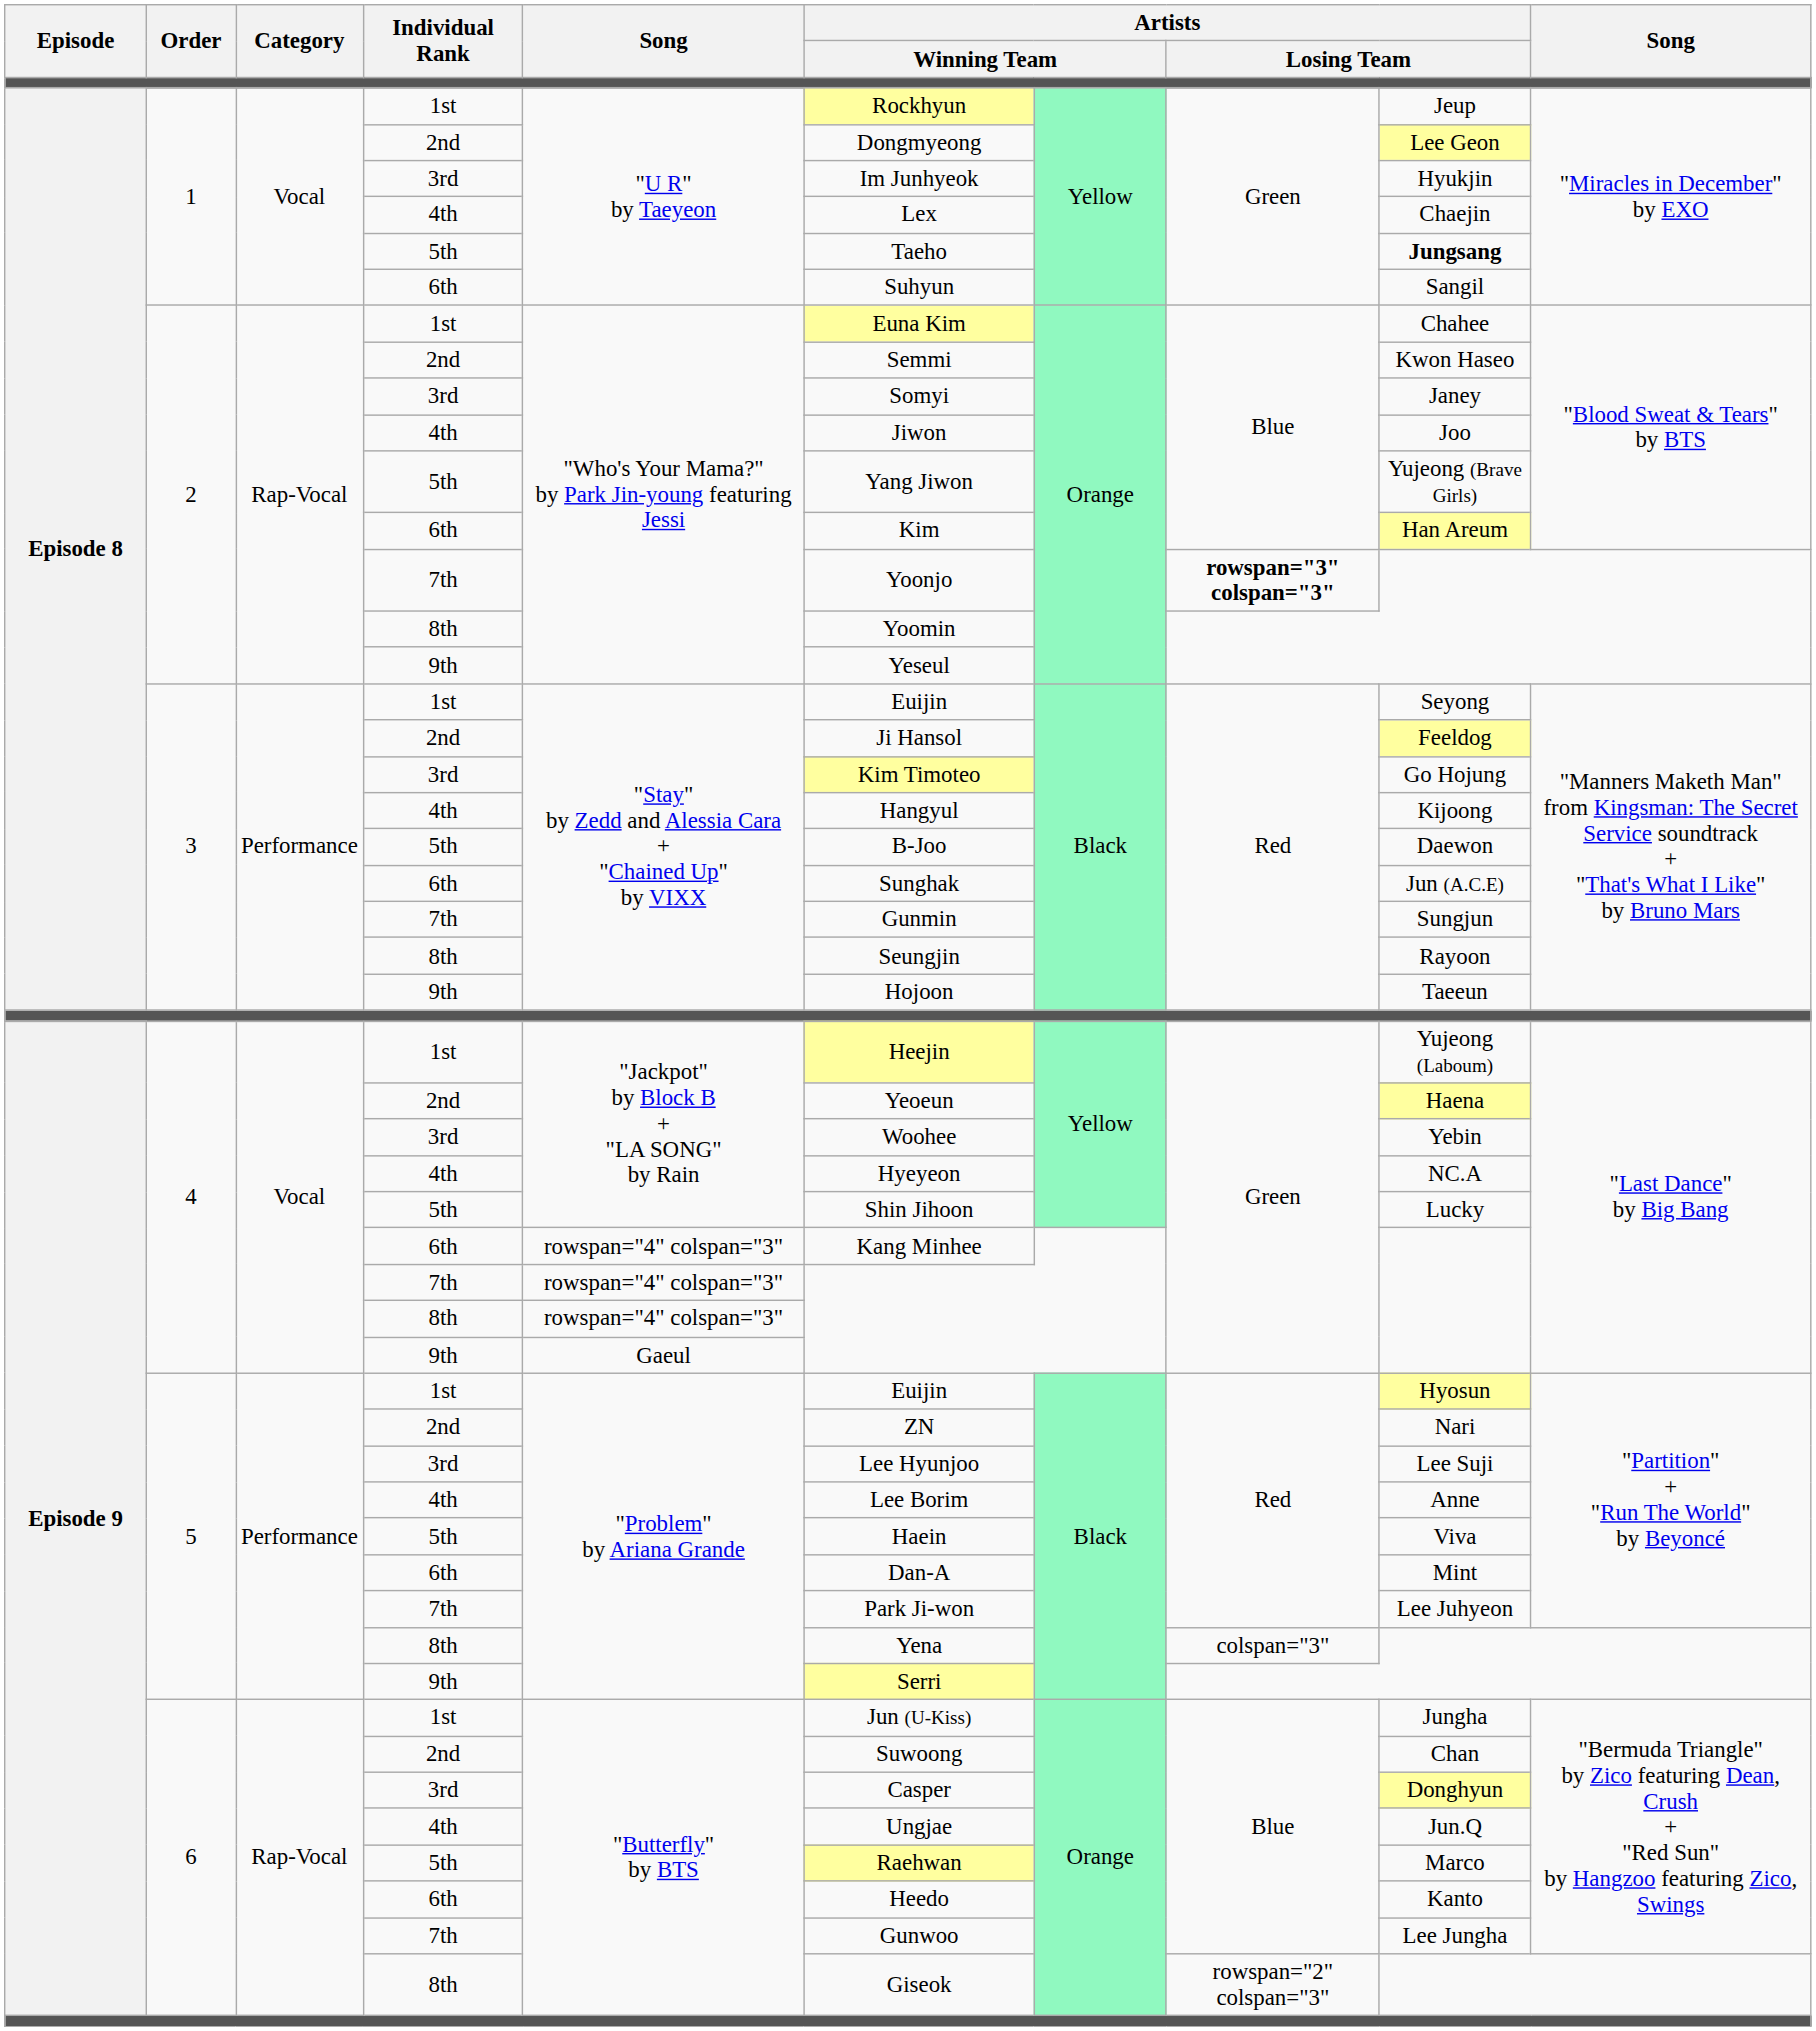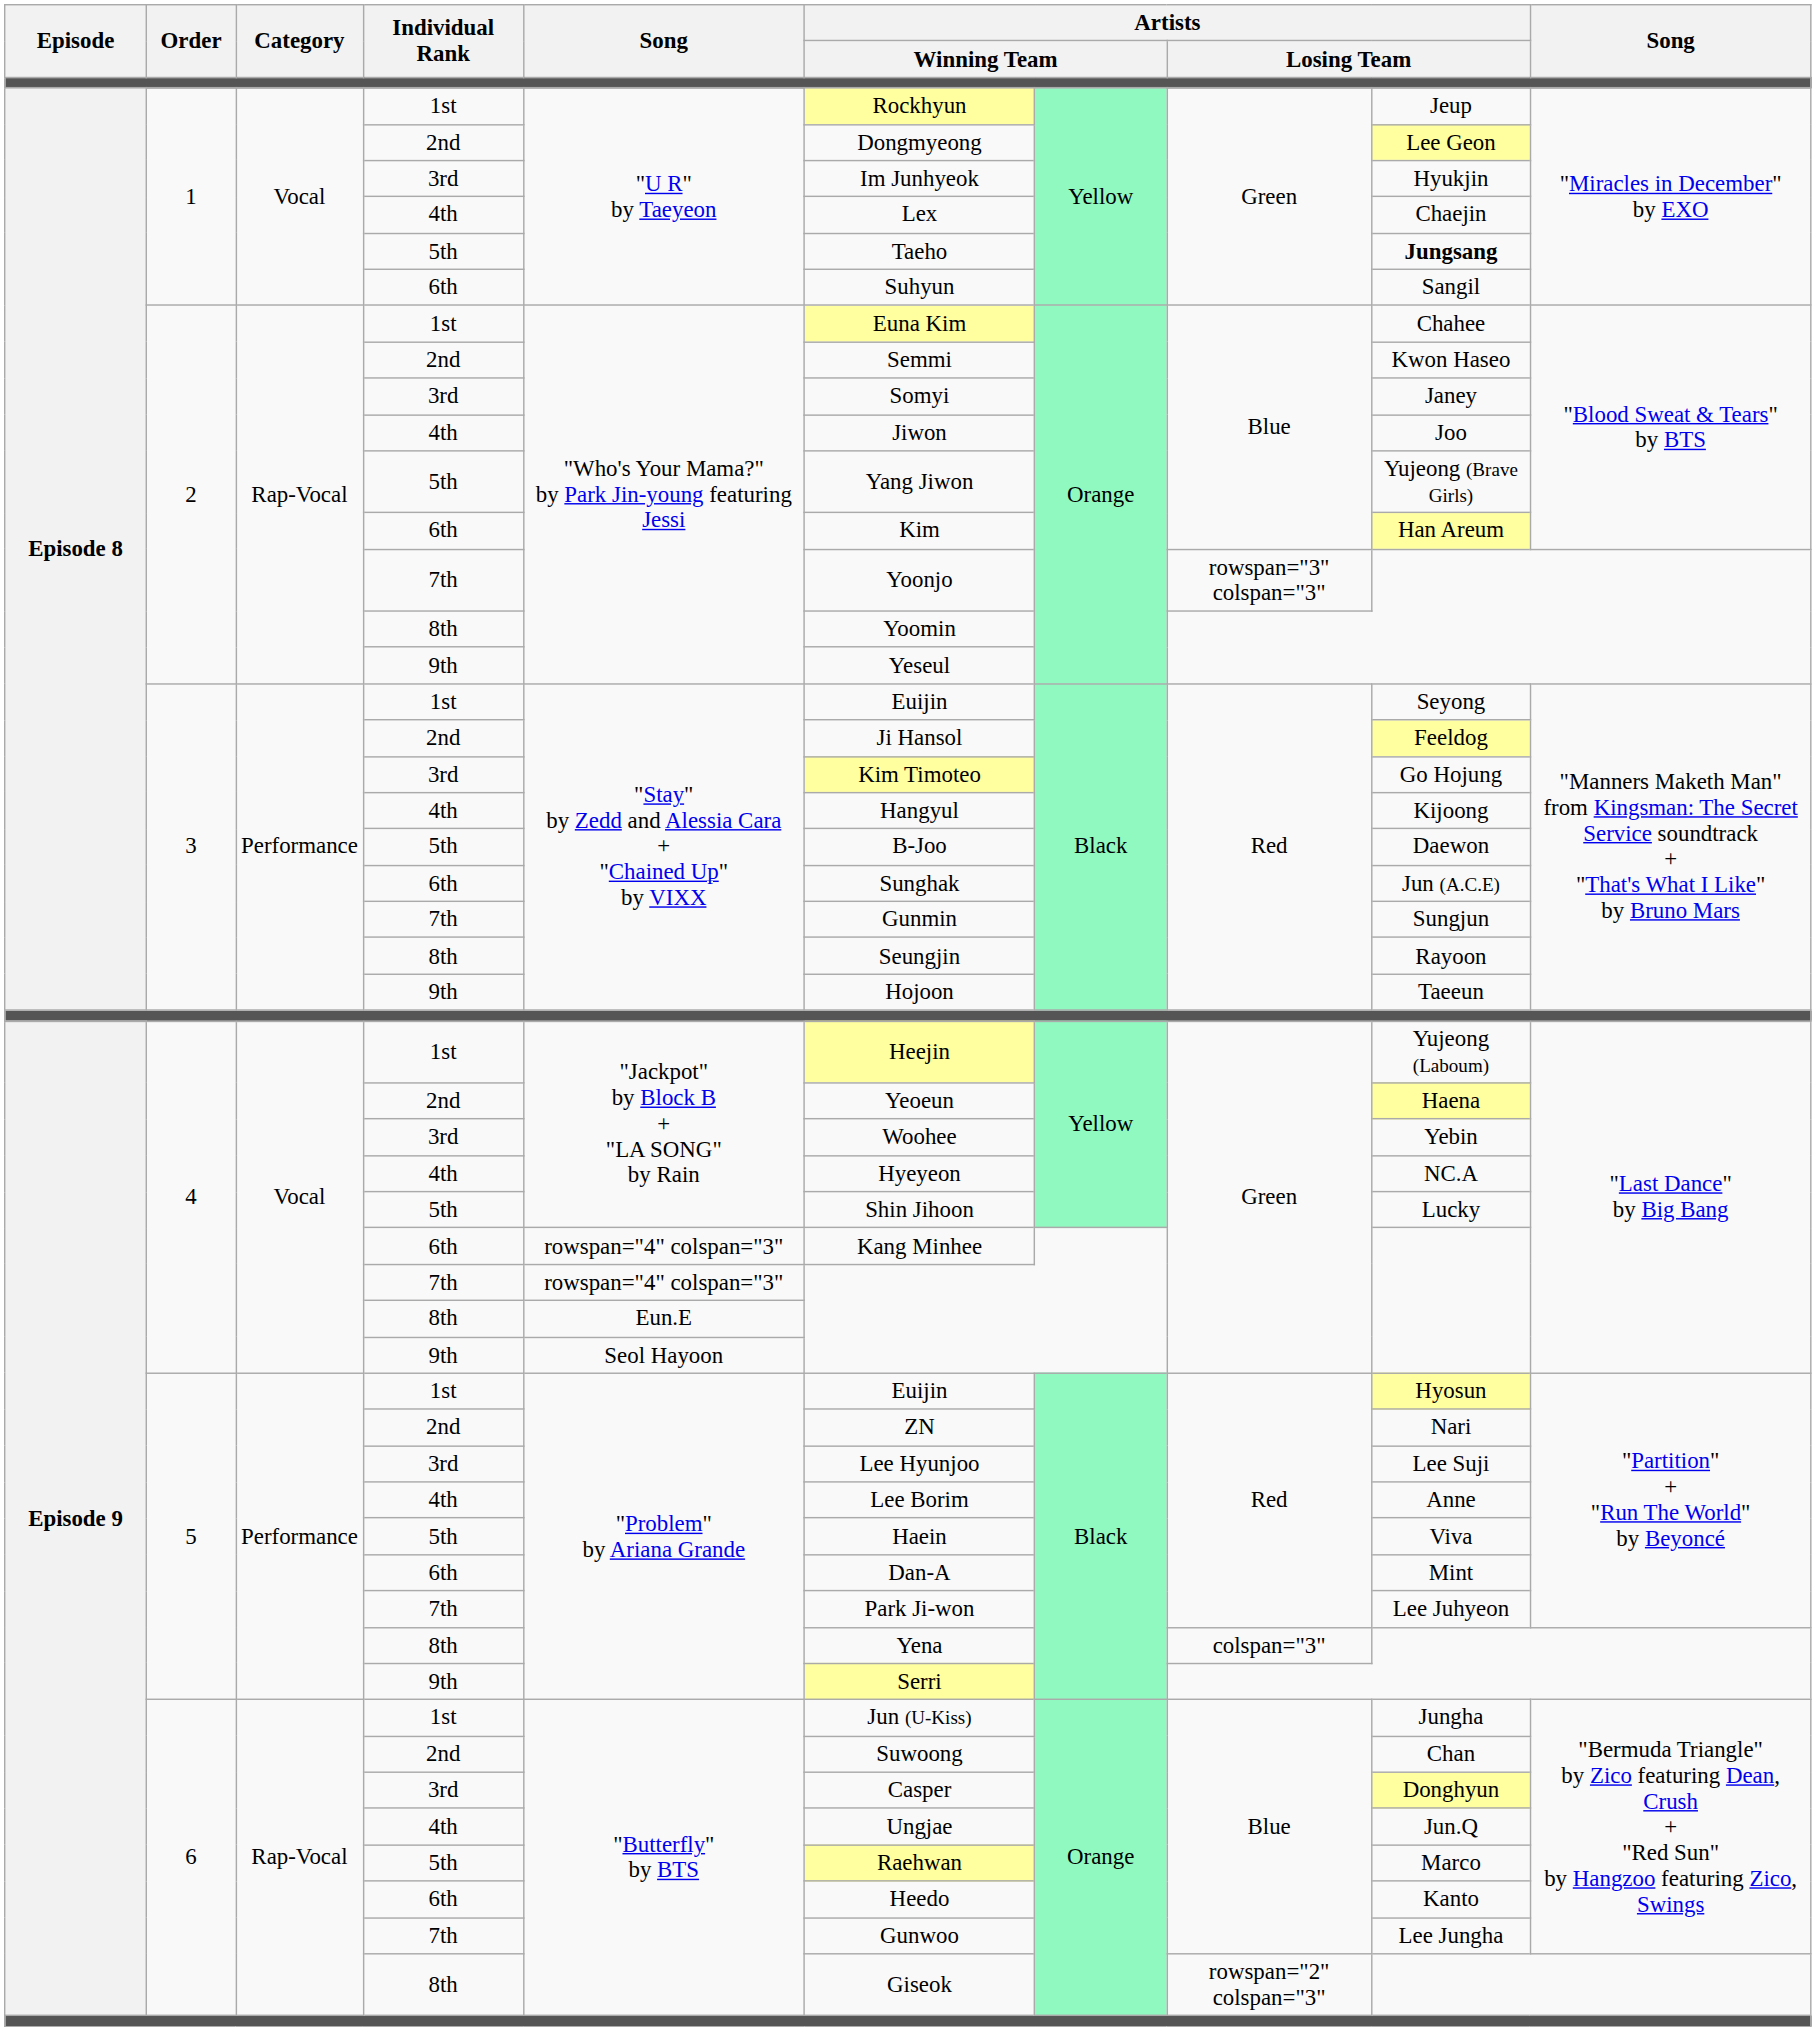(1273, 579) bold -> (1269, 579) normal
(664, 1318) rowspan="4" colspan="3" -> (664, 1318) Eun.E
(664, 1354) Gaeul -> (664, 1354) Seol Hayoon
